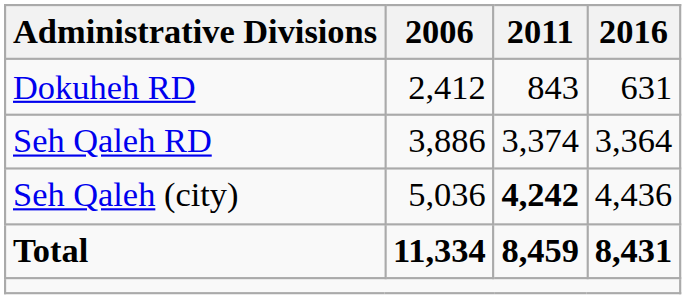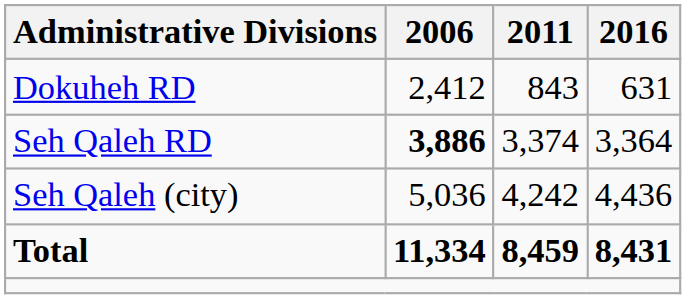(447, 140) normal -> (447, 140) bold
(540, 195) bold -> (540, 195) normal
